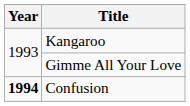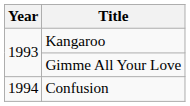(23, 88) bold -> (23, 88) normal
